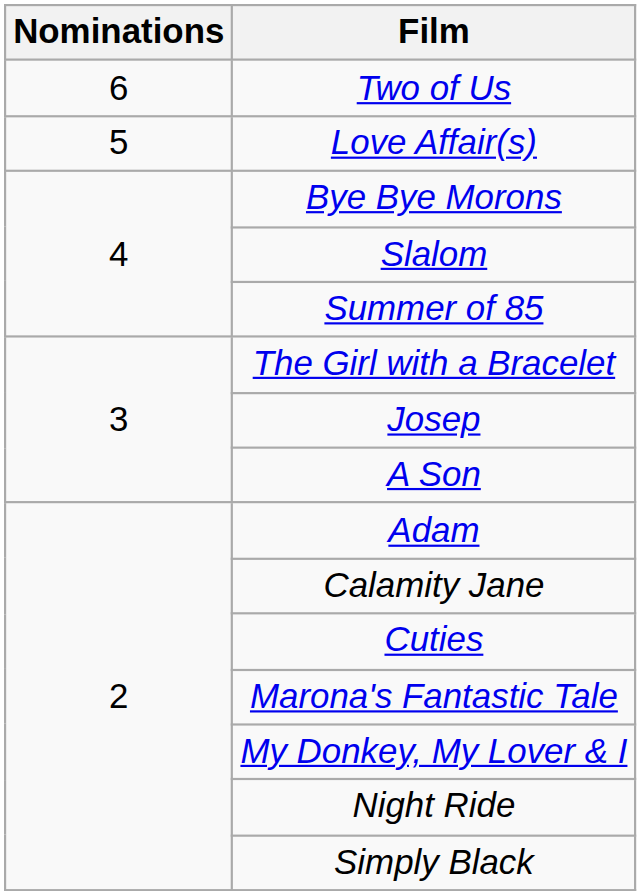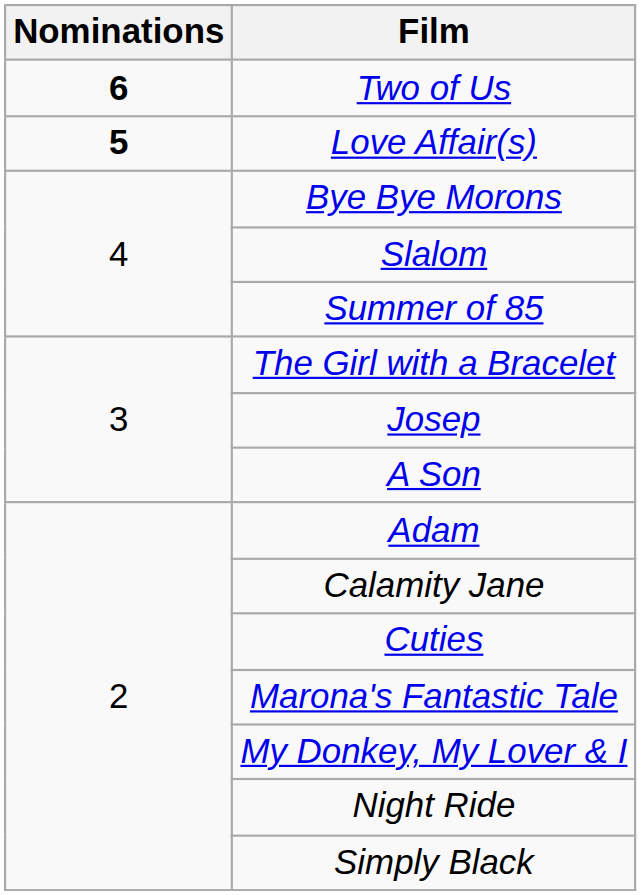(119, 87) normal -> (119, 87) bold
(119, 142) normal -> (119, 142) bold
